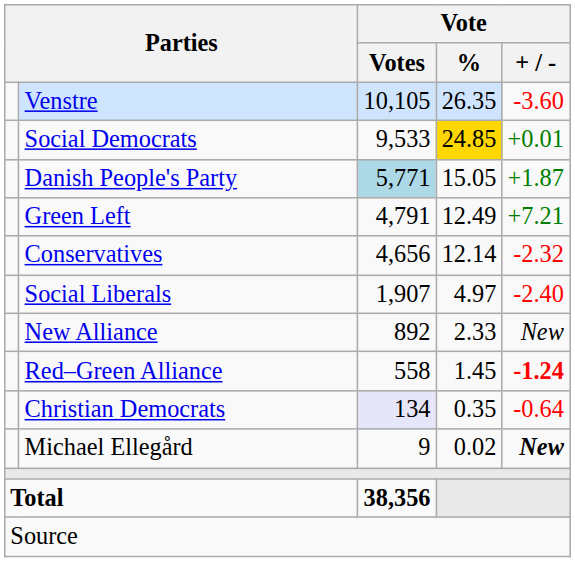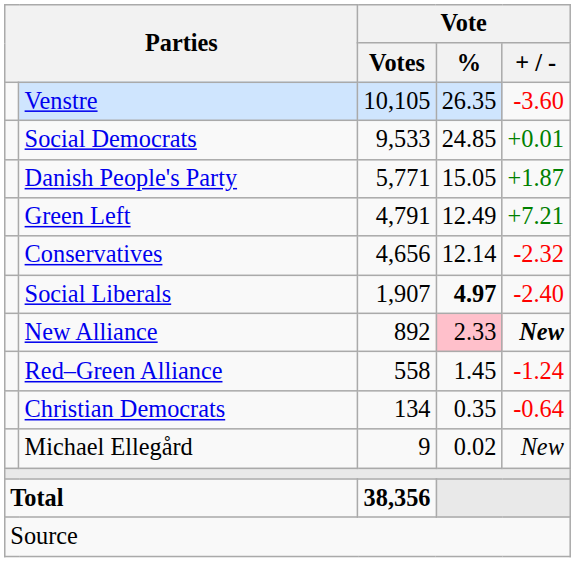(469, 139) gold background -> (469, 139) no background
(403, 178) lightblue background -> (403, 178) no background
(475, 293) normal -> (475, 293) bold
(475, 332) no background -> (475, 332) pink background
(542, 332) normal -> (542, 332) bold
(539, 370) bold -> (539, 370) normal
(412, 409) lavender background -> (412, 409) no background
(542, 448) bold -> (542, 448) normal
